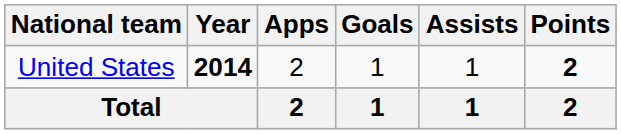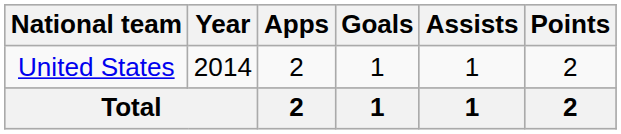(223, 66) bold -> (223, 66) normal
(570, 66) bold -> (570, 66) normal
